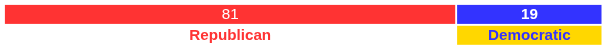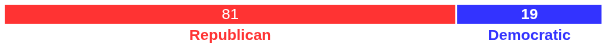(529, 35) gold background -> (529, 35) no background
